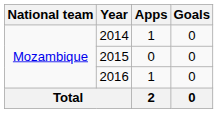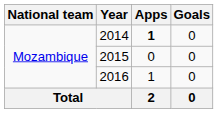(151, 35) normal -> (151, 35) bold
